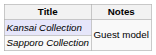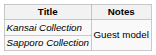(44, 27) lavender background -> (44, 27) no background
